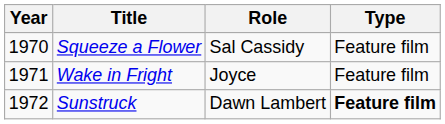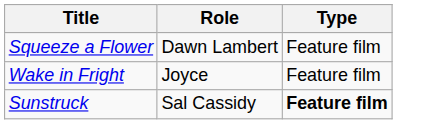- column: (29, 18)
(257, 47) Sal Cassidy -> (220, 47) Dawn Lambert
(268, 103) Dawn Lambert -> (209, 103) Sal Cassidy
